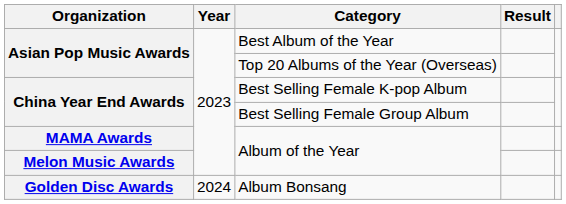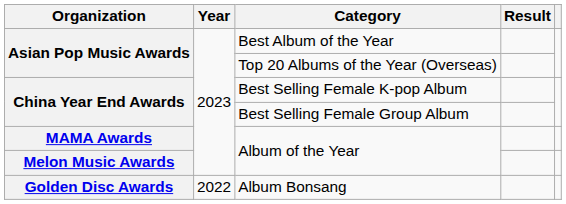(214, 187) 2024 -> (214, 187) 2022
